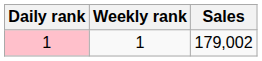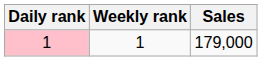(224, 42) 179,002 -> (224, 42) 179,000
